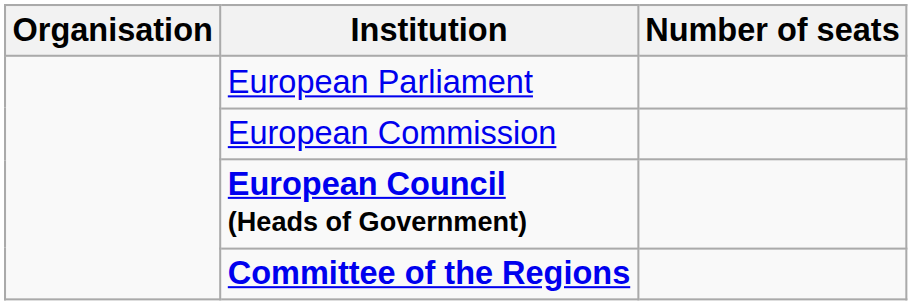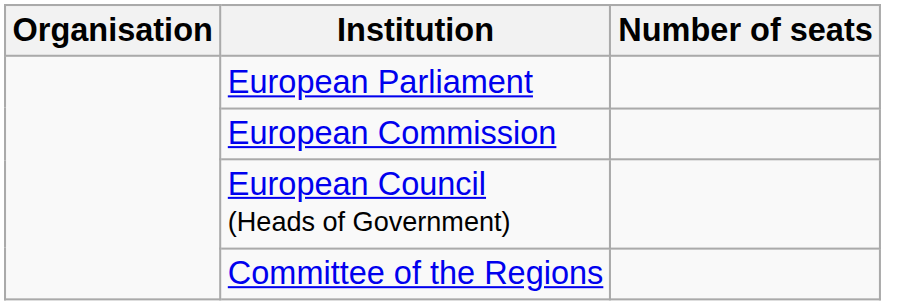(377, 203) bold -> (369, 203) normal
(429, 272) bold -> (416, 272) normal
